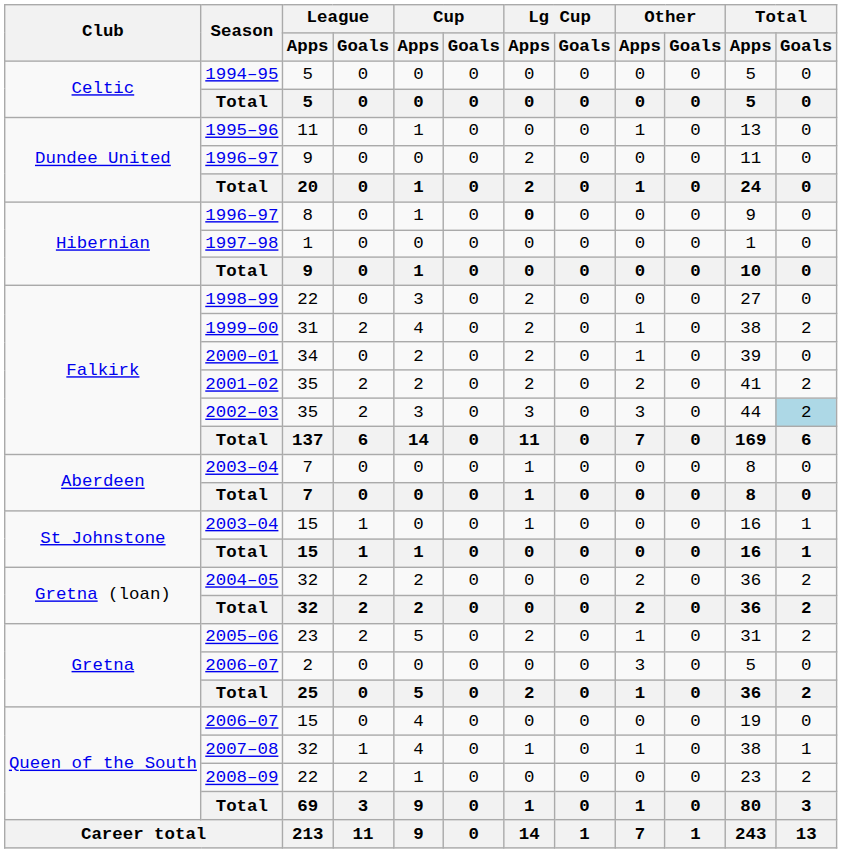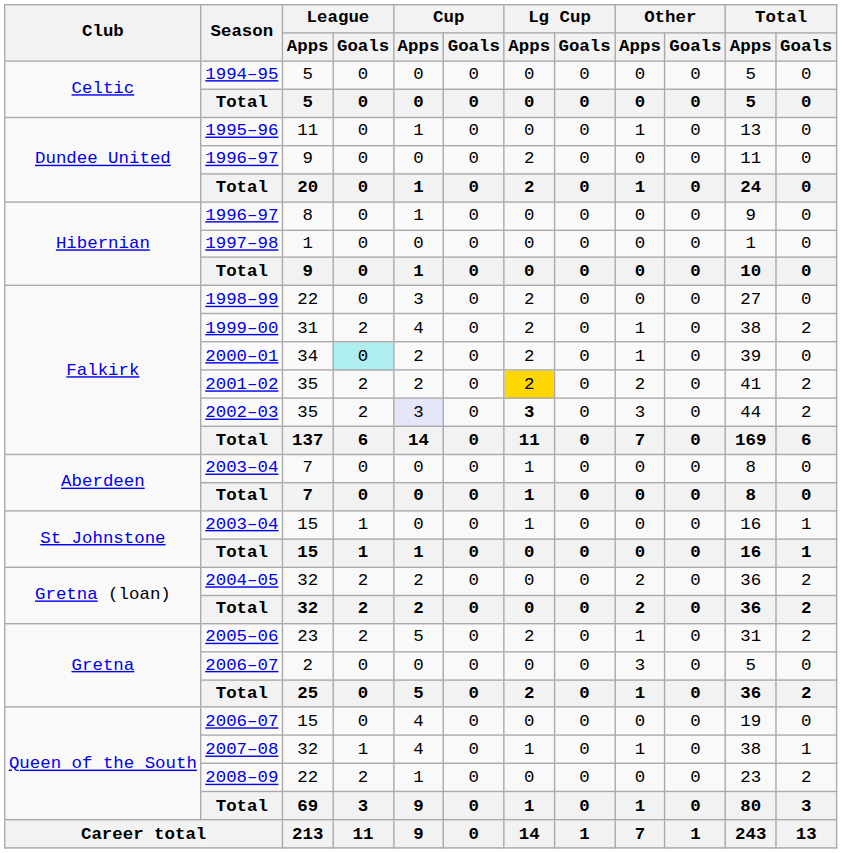(529, 216) bold -> (529, 216) normal
(363, 356) no background -> (363, 356) paleturquoise background
(529, 385) no background -> (529, 385) gold background
(418, 413) no background -> (418, 413) lavender background
(529, 413) normal -> (529, 413) bold
(806, 413) lightblue background -> (806, 413) no background
